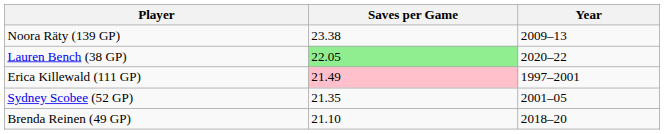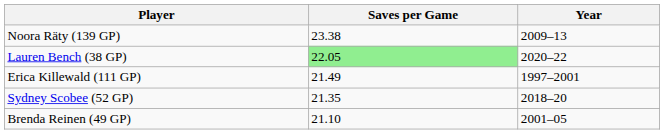(326, 77) pink background -> (326, 77) no background
(544, 98) 2001–05 -> (544, 98) 2018–20
(544, 118) 2018–20 -> (544, 118) 2001–05
